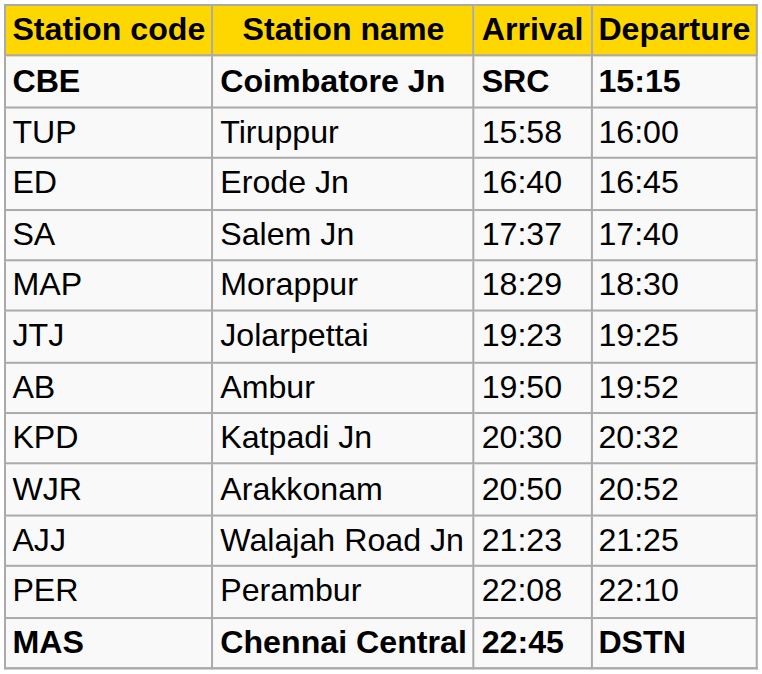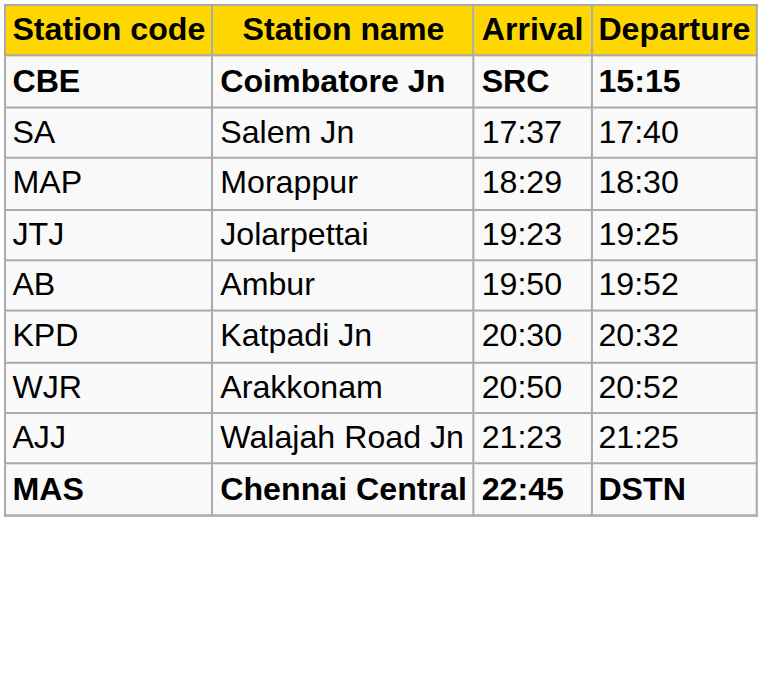- row: (45, 132)
- row: (35, 183)
- row: (45, 591)
